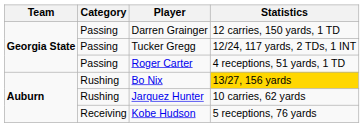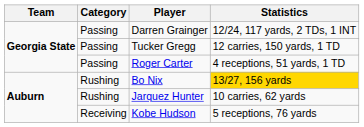(276, 30) 12 carries, 150 yards, 1 TD -> (284, 30) 12/24, 117 yards, 2 TDs, 1 INT
(284, 46) 12/24, 117 yards, 2 TDs, 1 INT -> (276, 46) 12 carries, 150 yards, 1 TD
